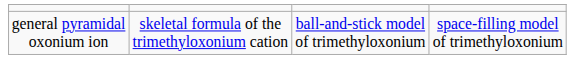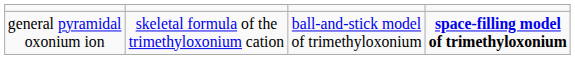(498, 32) normal -> (498, 32) bold
